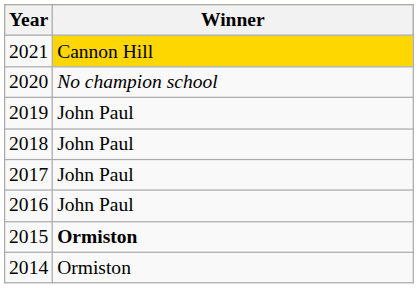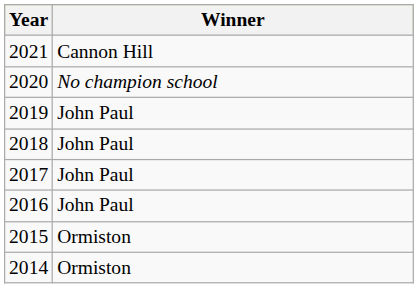(105, 50) gold background -> (105, 50) no background
(97, 236) bold -> (94, 236) normal
